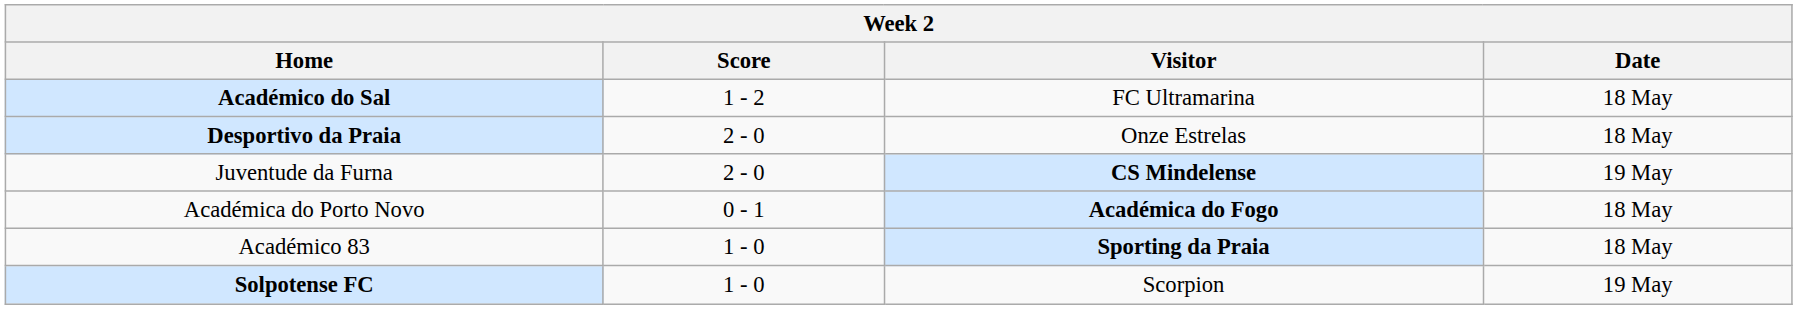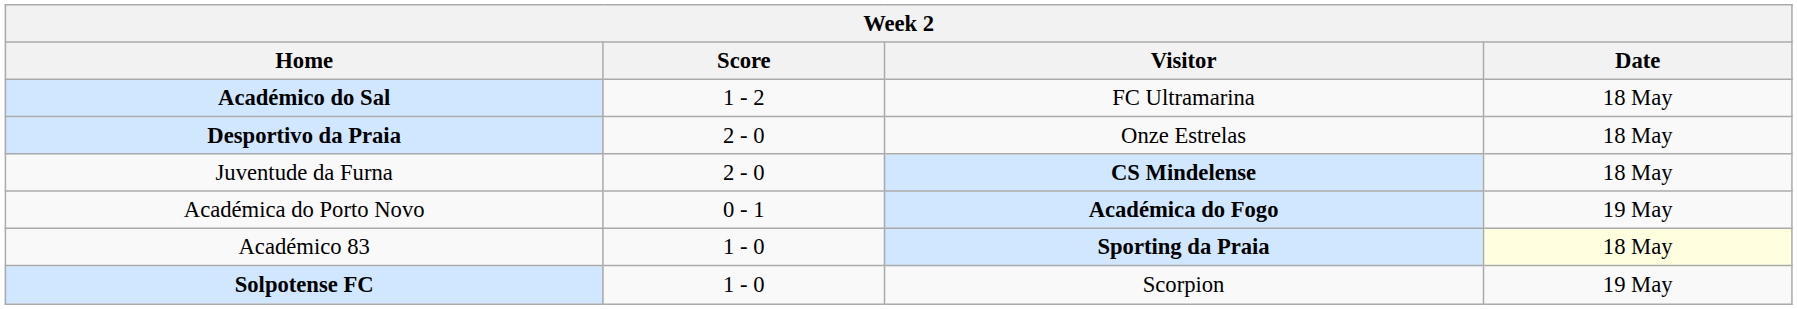(1638, 172) 19 May -> (1638, 172) 18 May
(1638, 210) 18 May -> (1638, 210) 19 May
(1638, 247) no background -> (1638, 247) lightyellow background
